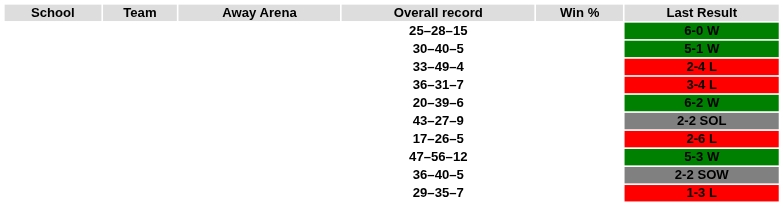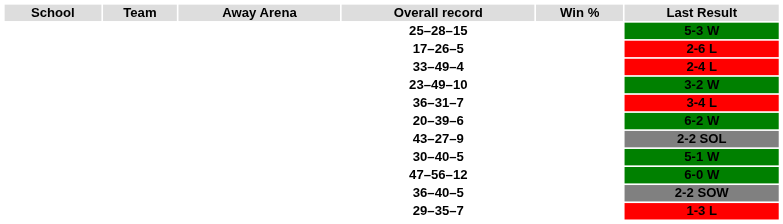(702, 30) 6-0 W -> (702, 30) 5-3 W
rows swapped: (438, 49) <-> (438, 139)
+ row: (438, 85)
(702, 157) 5-3 W -> (702, 175) 6-0 W
